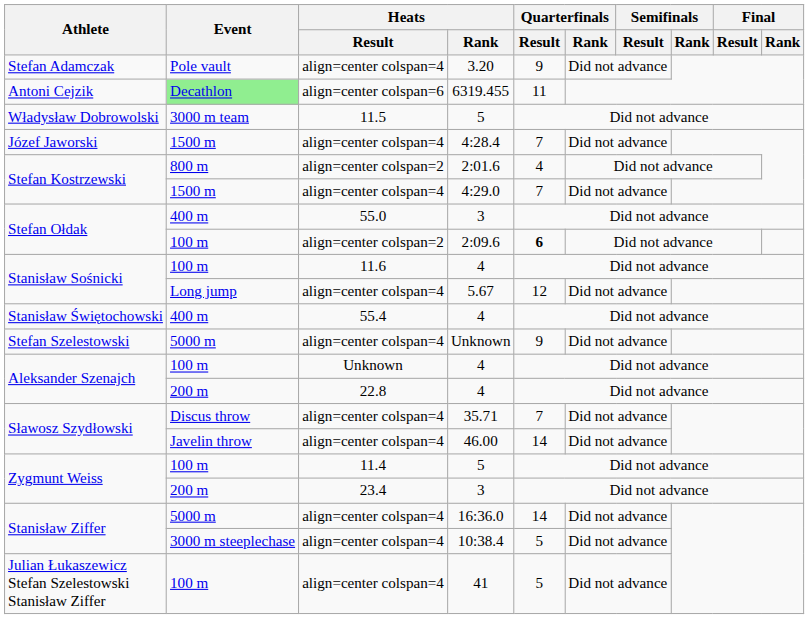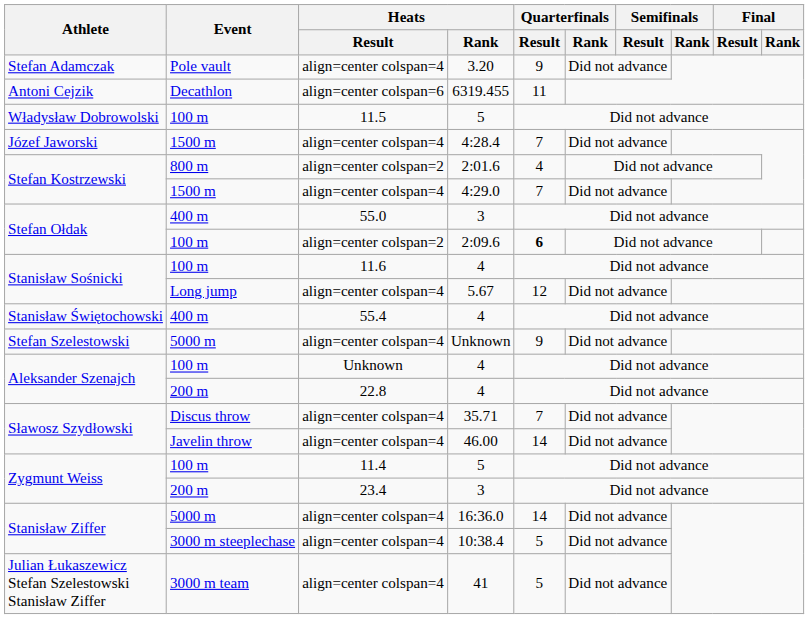(201, 92) lightgreen background -> (201, 92) no background
(209, 117) 3000 m team -> (189, 117) 100 m
(189, 583) 100 m -> (209, 583) 3000 m team
